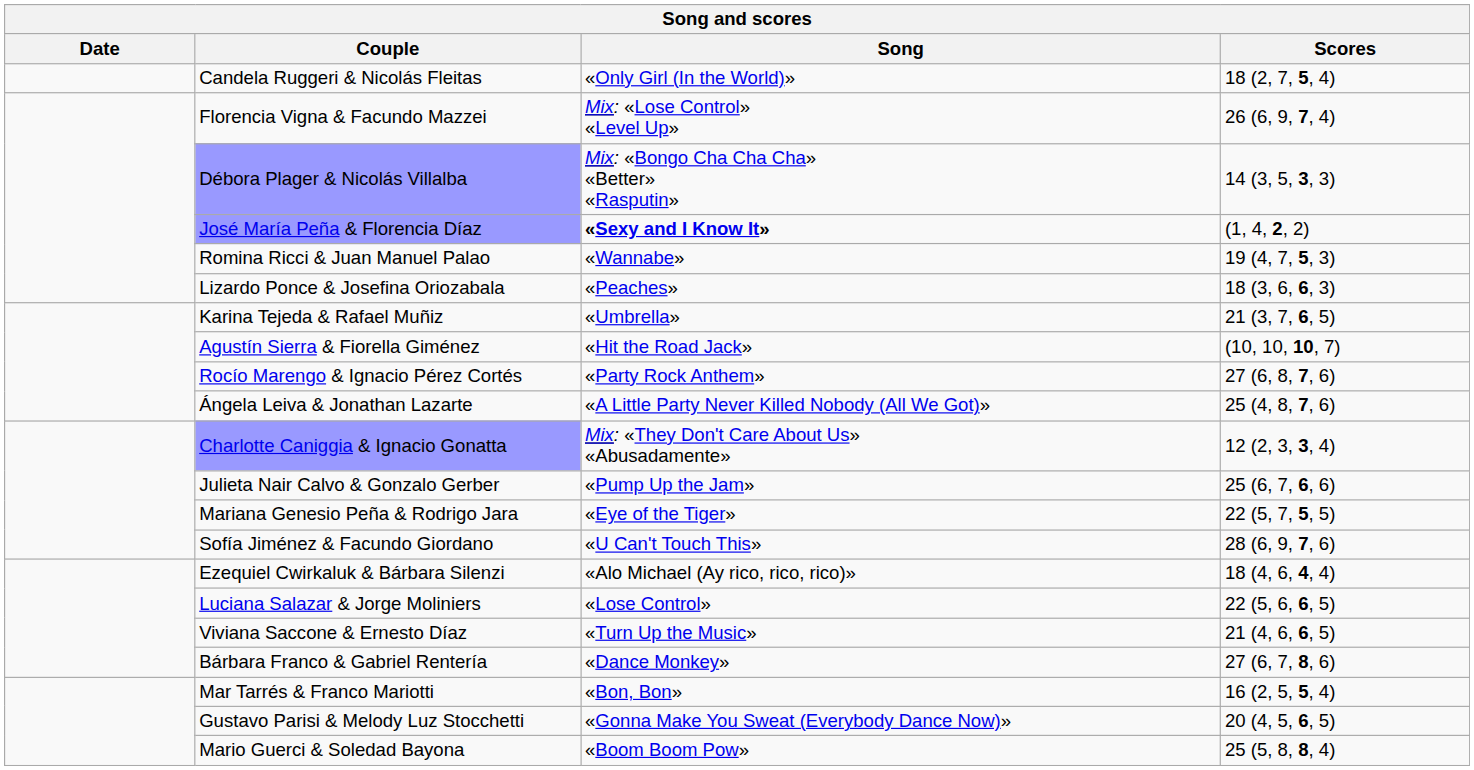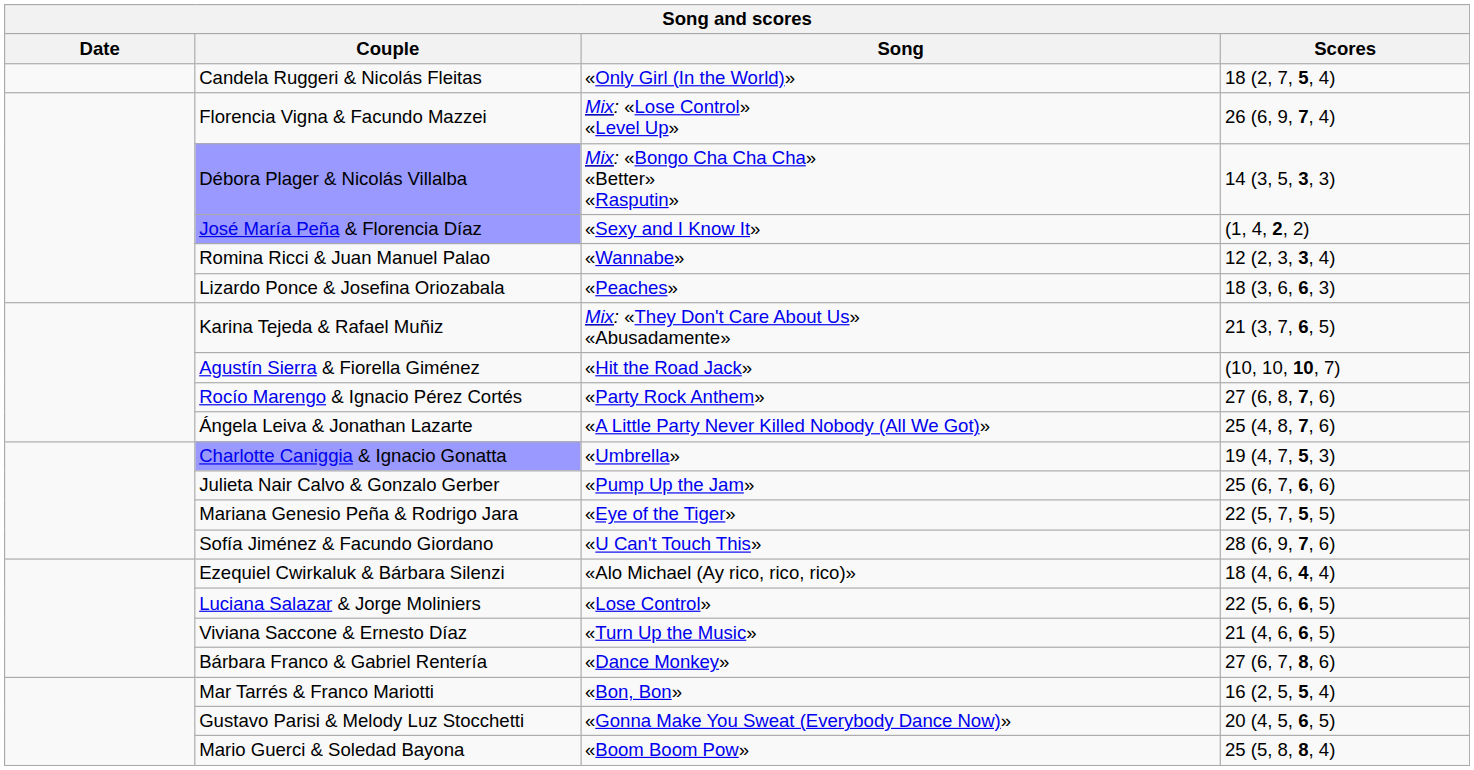(677, 229) bold -> (673, 229) normal
(1280, 258) 19 (4, 7, 5, 3) -> (1280, 258) 12 (2, 3, 3, 4)
(632, 317) «Umbrella» -> (722, 327) Mix: «They Don't Care About Us» «Abusadamente»
(722, 445) Mix: «They Don't Care About Us» «Abusadamente» -> (632, 455) «Umbrella»
(1280, 445) 12 (2, 3, 3, 4) -> (1280, 455) 19 (4, 7, 5, 3)
